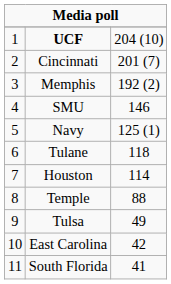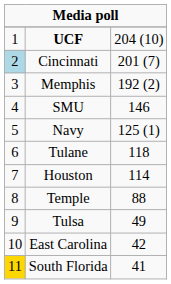(15, 61) no background -> (15, 61) lightblue background
(15, 267) no background -> (15, 267) gold background
